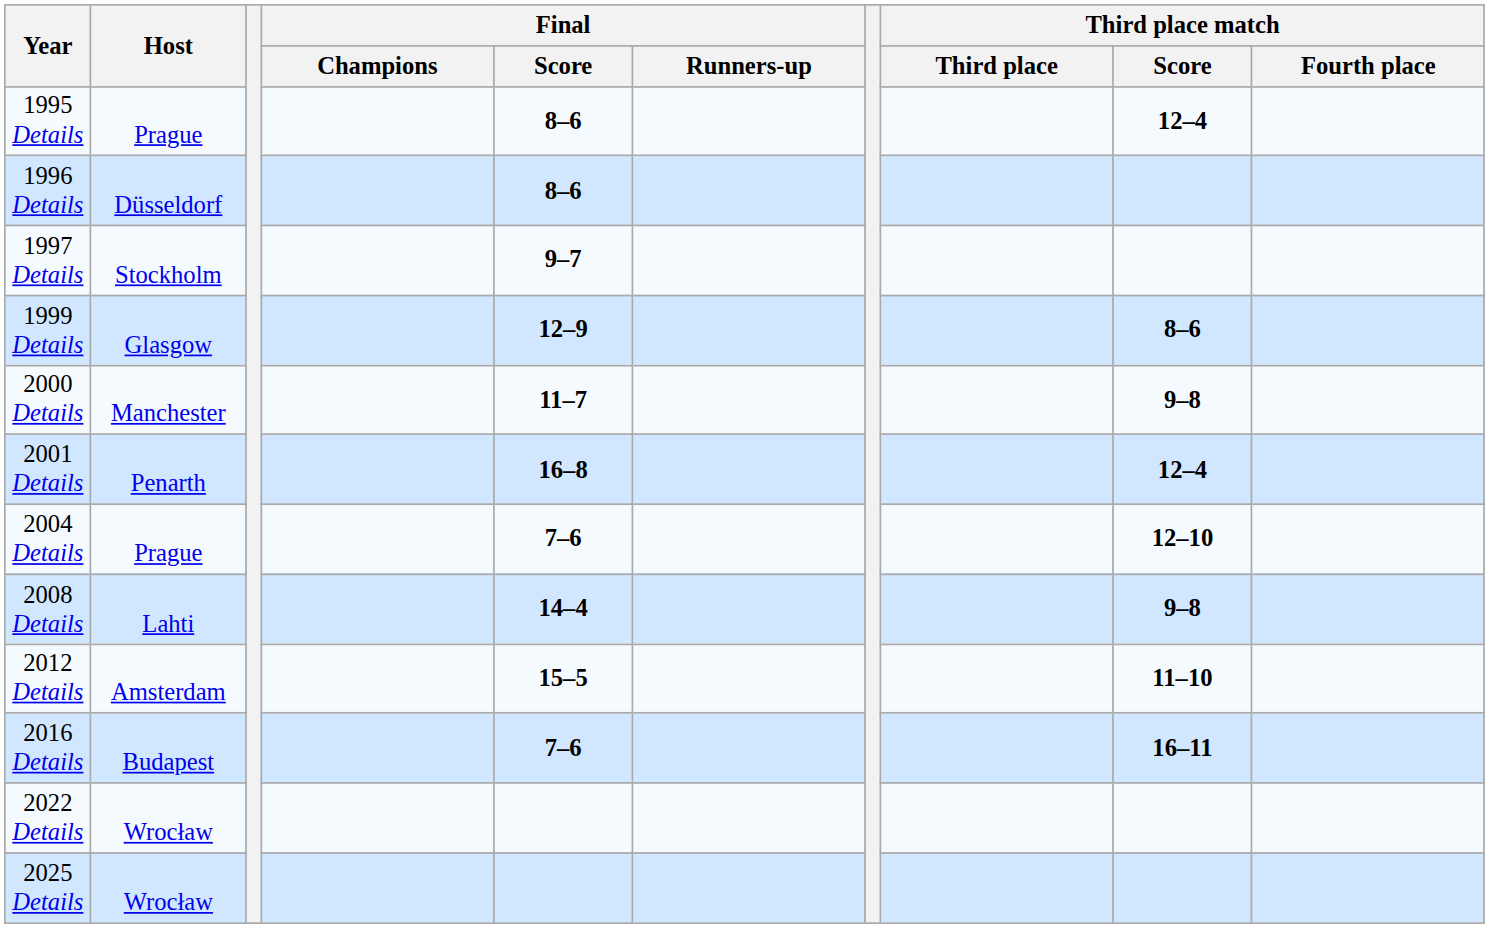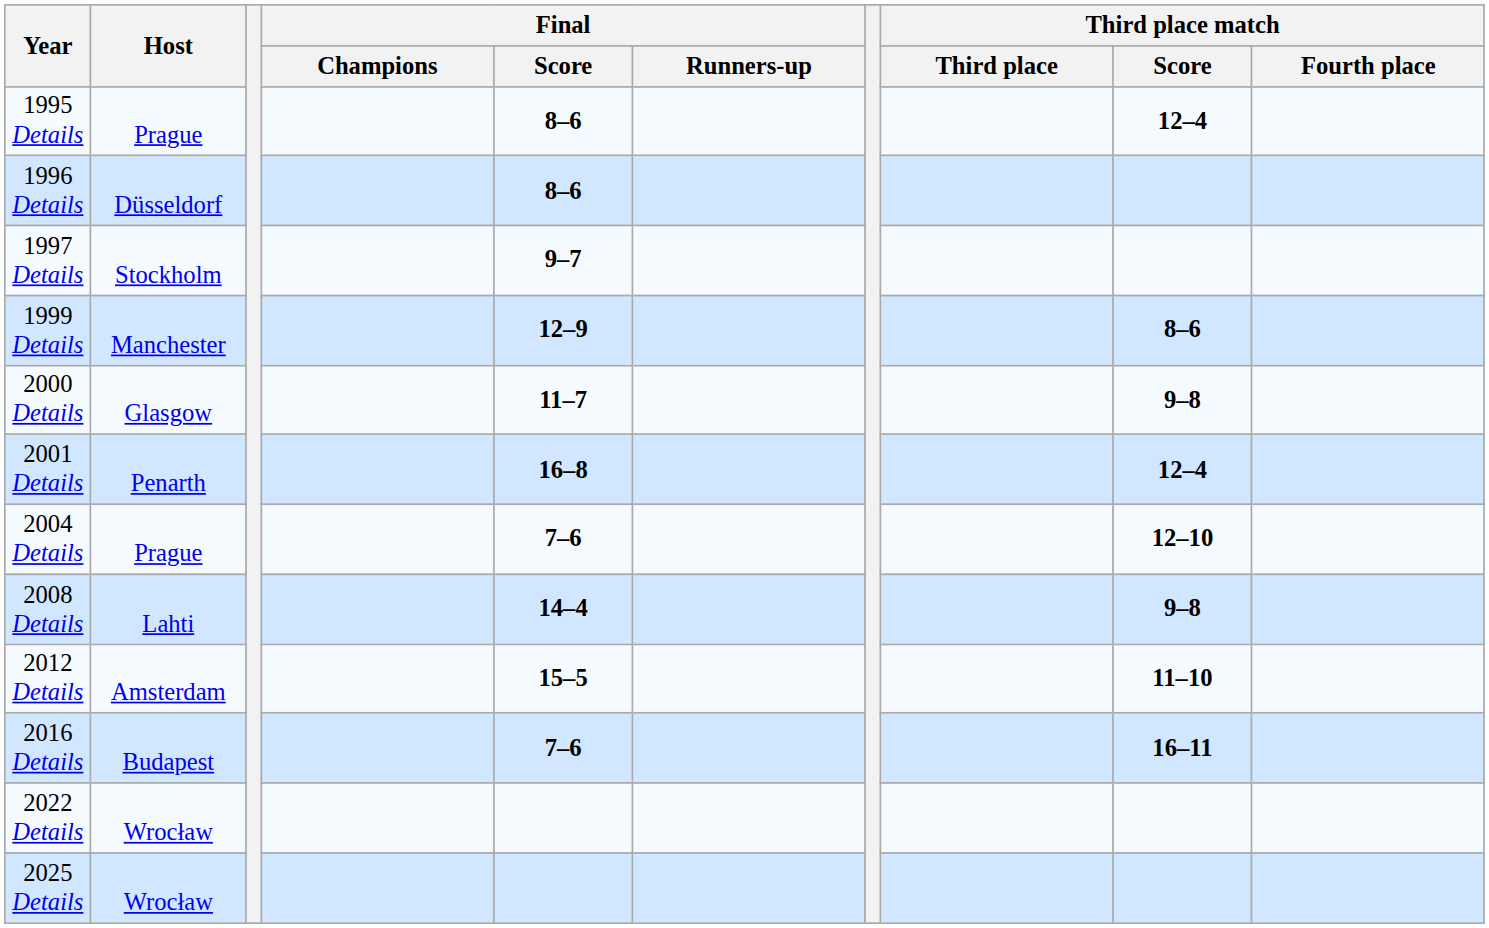(168, 344) Glasgow -> (168, 344) Manchester
(168, 414) Manchester -> (168, 414) Glasgow
